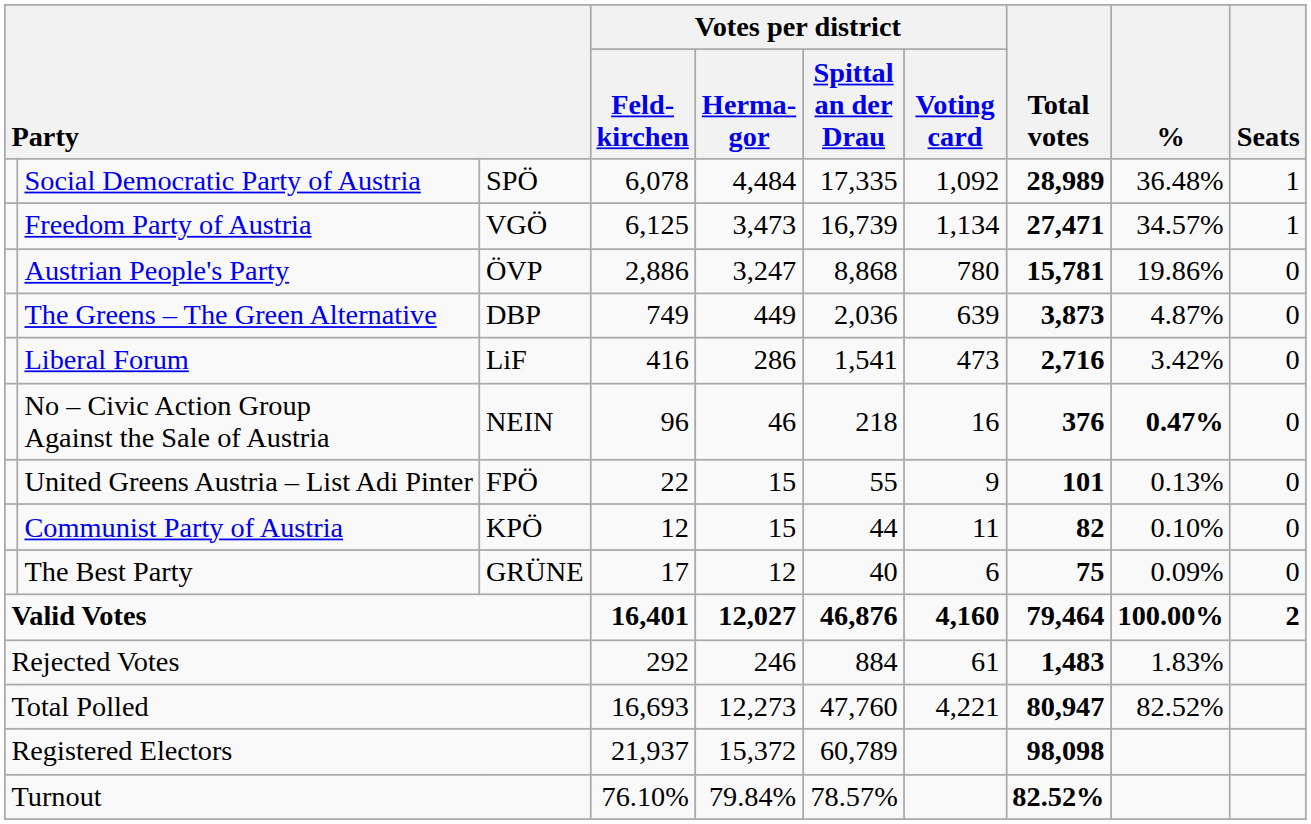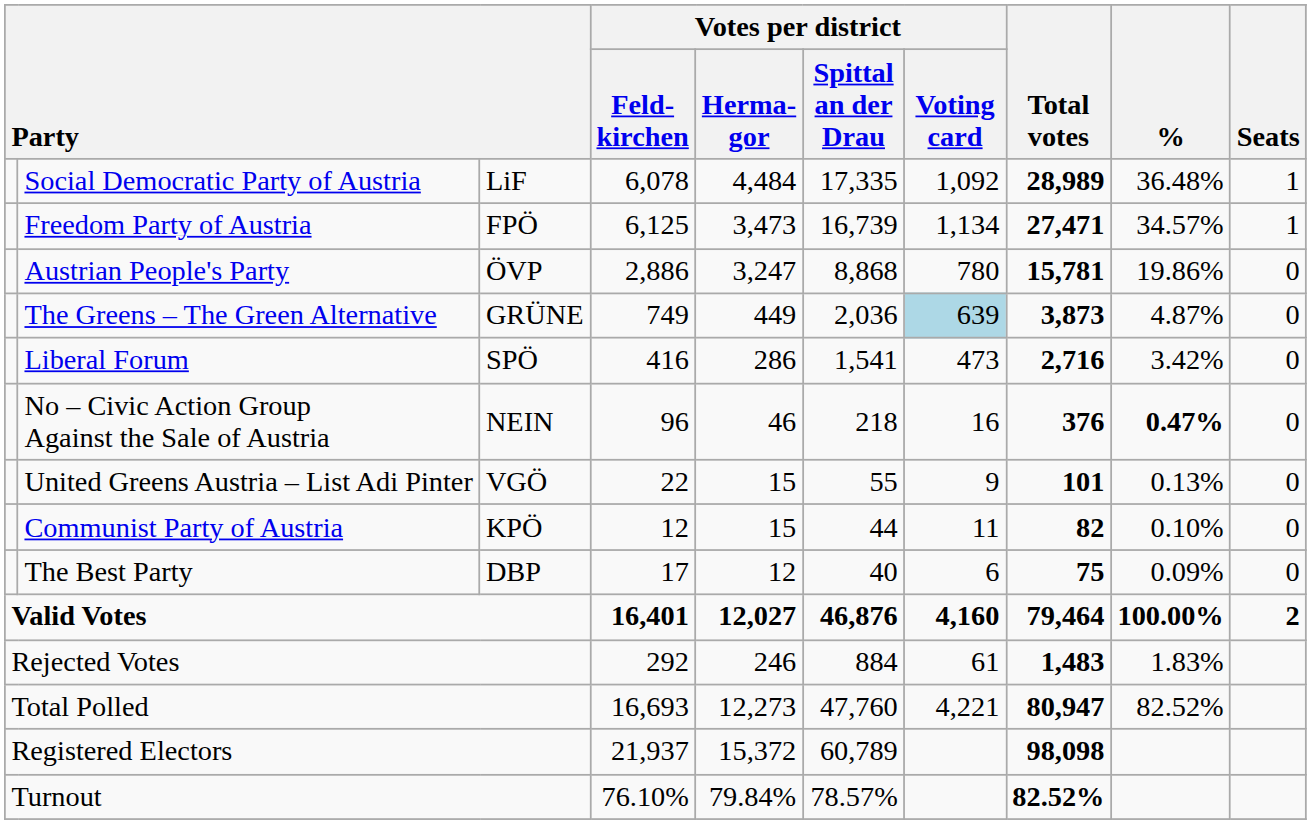(512, 180) SPÖ -> (506, 180) LiF
(517, 225) VGÖ -> (512, 225) FPÖ
(513, 315) DBP -> (535, 315) GRÜNE
(978, 315) no background -> (978, 315) lightblue background
(506, 360) LiF -> (512, 360) SPÖ
(512, 481) FPÖ -> (517, 481) VGÖ
(535, 571) GRÜNE -> (513, 571) DBP
